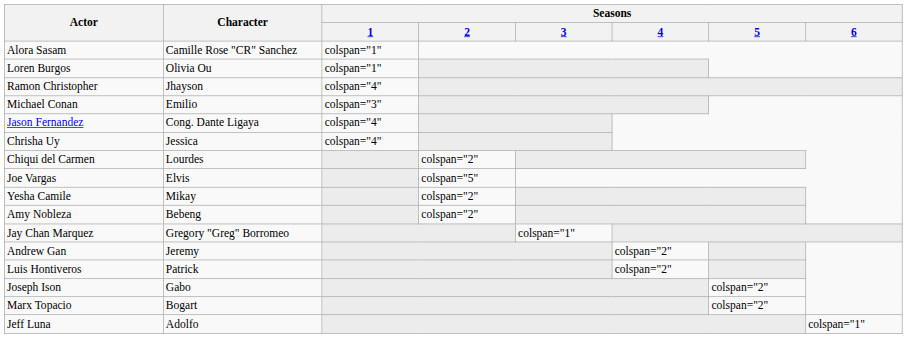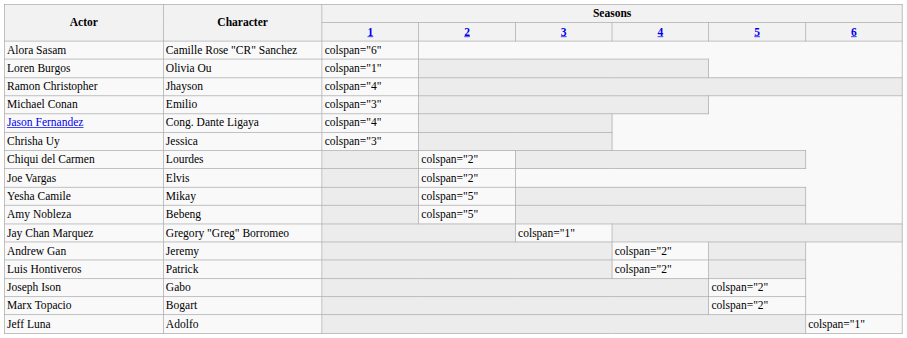(353, 50) colspan="1" -> (353, 50) colspan="6"
(353, 141) colspan="4" -> (353, 141) colspan="3"
(450, 178) colspan="5" -> (450, 178) colspan="2"
(450, 196) colspan="2" -> (450, 196) colspan="5"
(450, 214) colspan="2" -> (450, 214) colspan="5"
